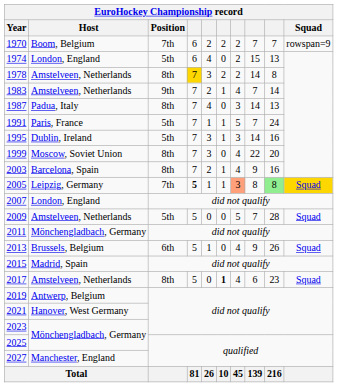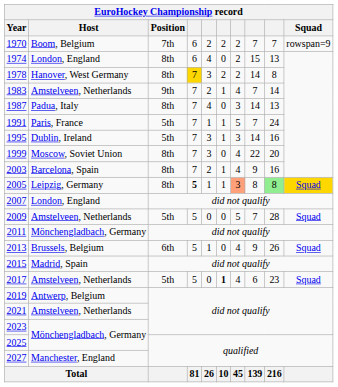(168, 59) 5th -> (168, 59) 8th
(81, 75) Amstelveen, Netherlands -> (80, 75) Hanover, West Germany
(168, 185) 7th -> (168, 185) 8th
(168, 279) 8th -> (168, 279) 5th
(80, 311) Hanover, West Germany -> (81, 311) Amstelveen, Netherlands
